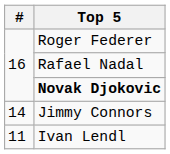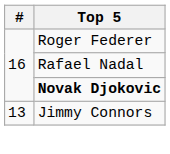(17, 113) 14 -> (17, 113) 13
- row: (82, 137)
